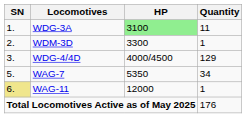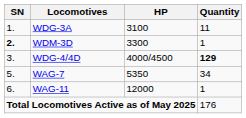(137, 27) lightgreen background -> (137, 27) no background
(11, 43) normal -> (11, 43) bold
(208, 58) normal -> (208, 58) bold
(11, 89) khaki background -> (11, 89) no background
